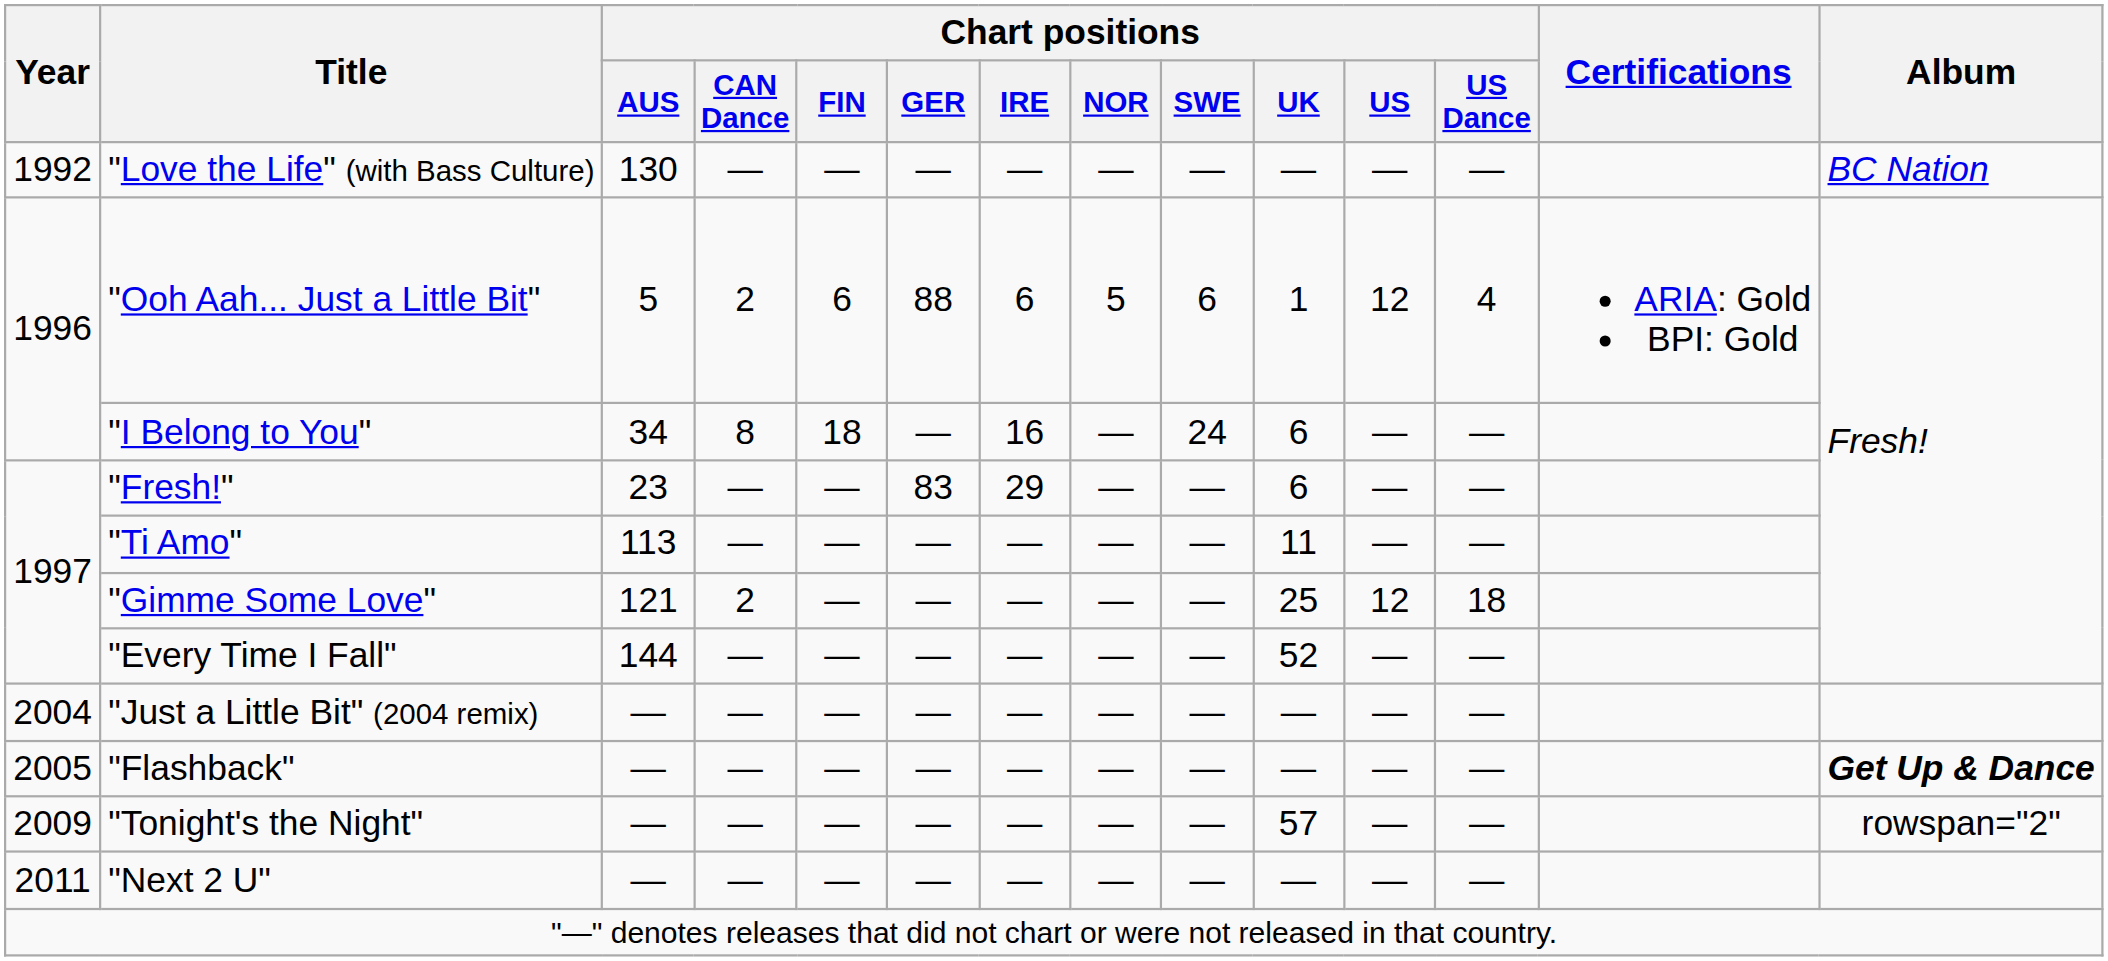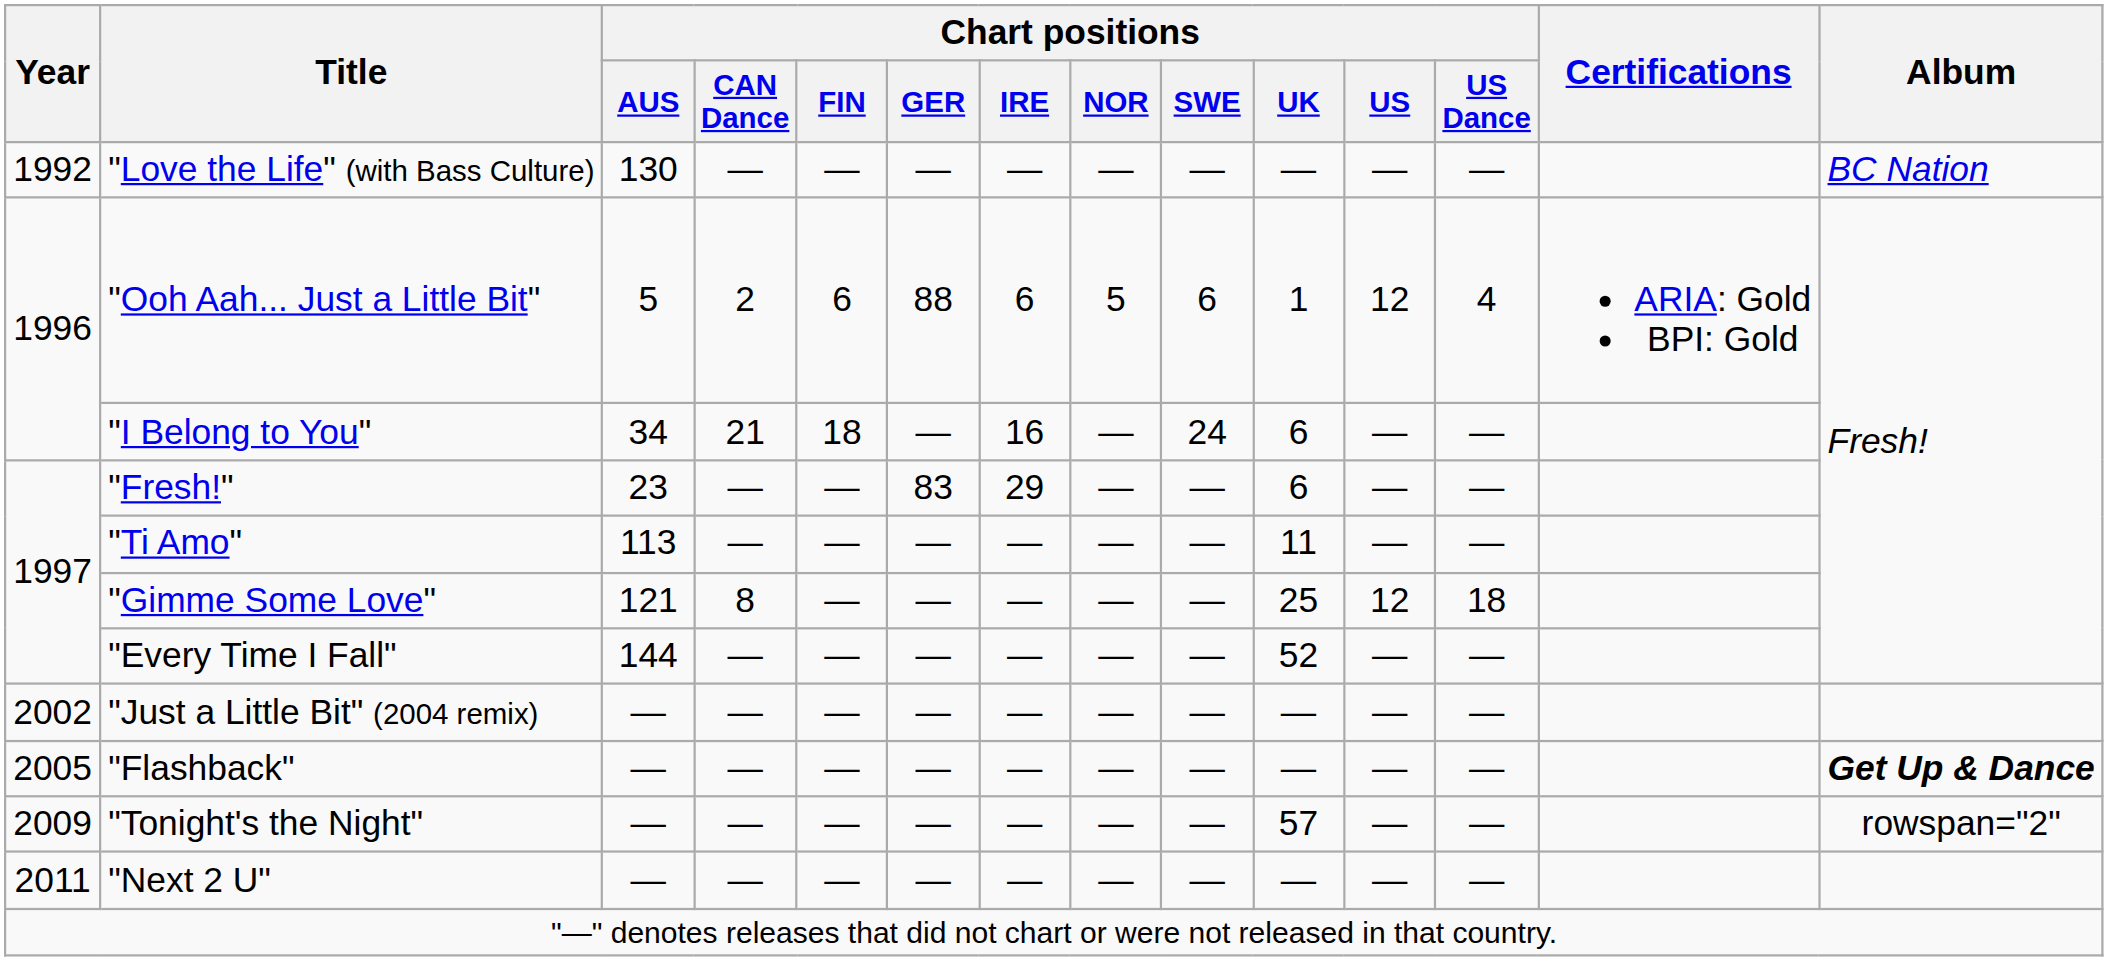(745, 431) 8 -> (745, 431) 21
(745, 599) 2 -> (745, 599) 8
(53, 711) 2004 -> (53, 711) 2002
